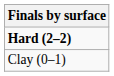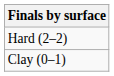(39, 38) bold -> (38, 38) normal
